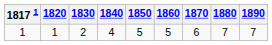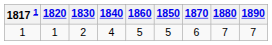columns swapped: (140, 14) <-> (168, 14)
